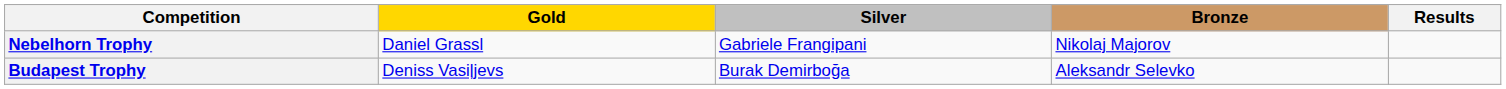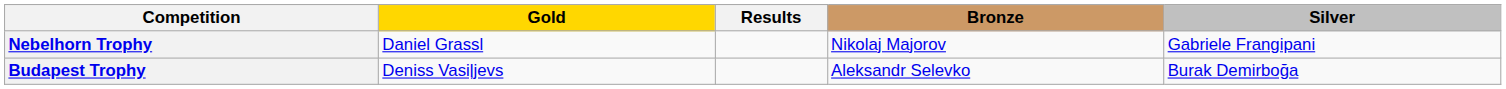columns swapped: (883, 17) <-> (1444, 17)
